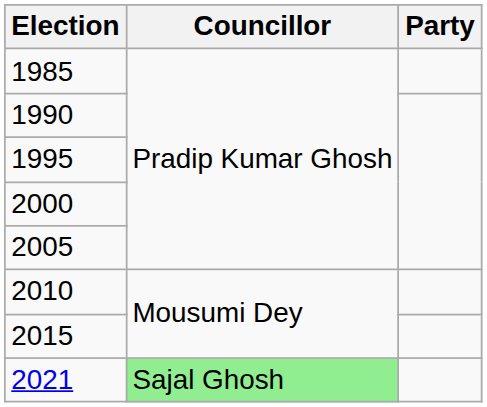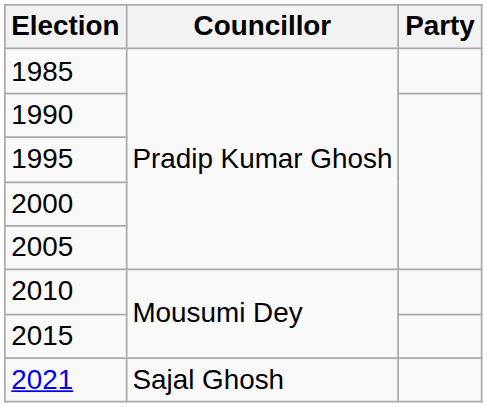(208, 379) lightgreen background -> (208, 379) no background
